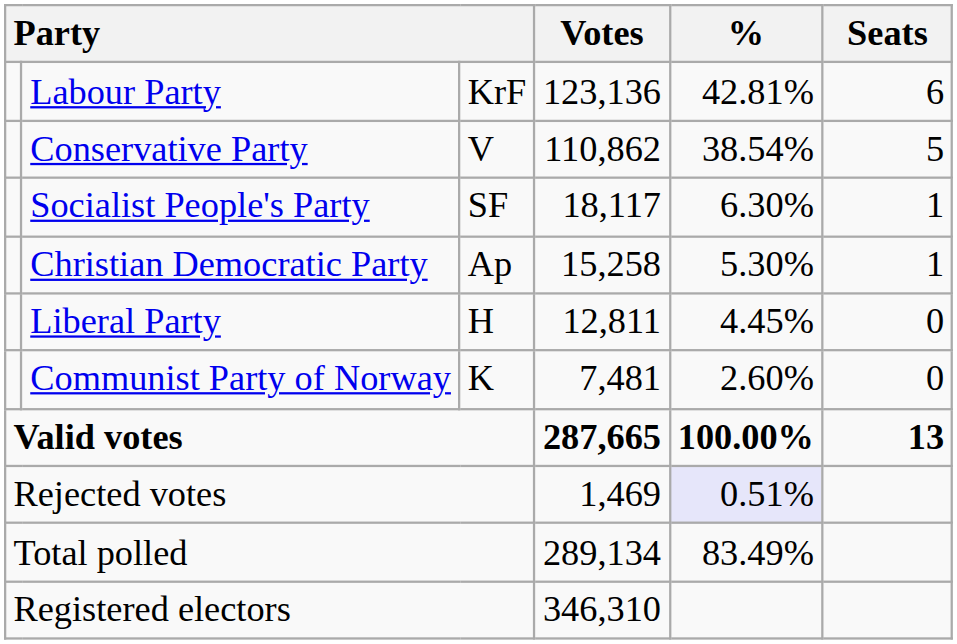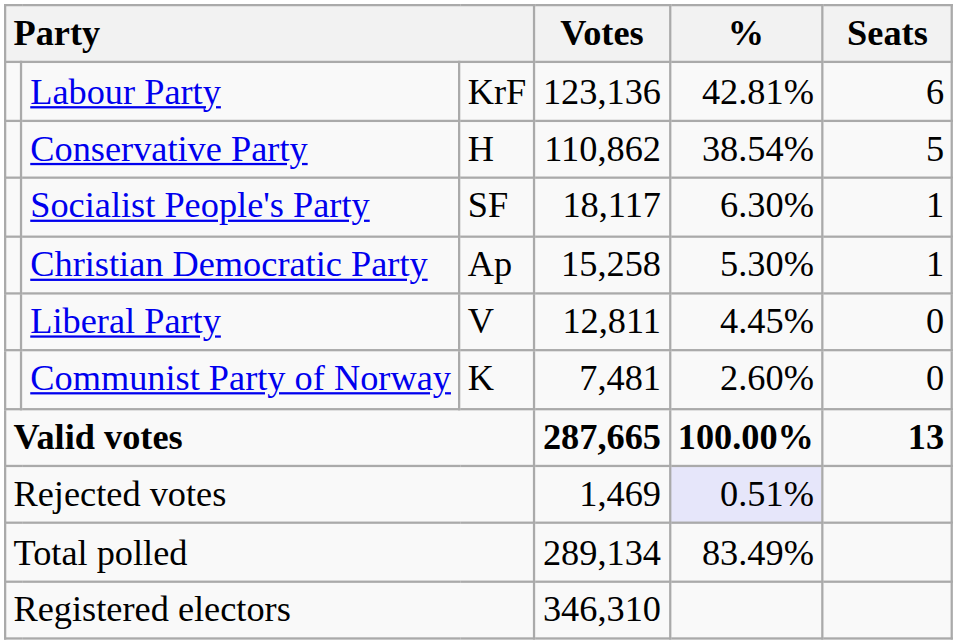(481, 148) V -> (481, 148) H
(481, 321) H -> (481, 321) V
